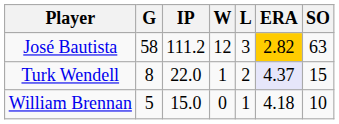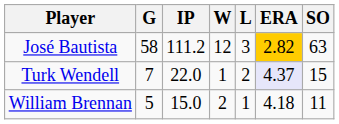(149, 75) 8 -> (149, 75) 7
(223, 103) 0 -> (223, 103) 2
(318, 103) 10 -> (318, 103) 11
